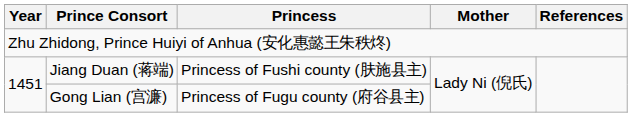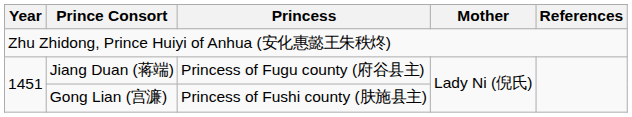(304, 69) Princess of Fushi county (肤施县主) -> (303, 69) Princess of Fugu county (府谷县主)
(303, 97) Princess of Fugu county (府谷县主) -> (304, 97) Princess of Fushi county (肤施县主)
